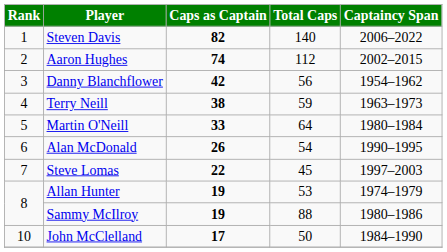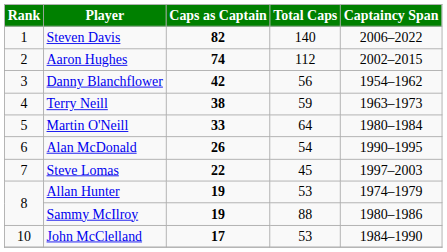(305, 236) 50 -> (305, 236) 53
